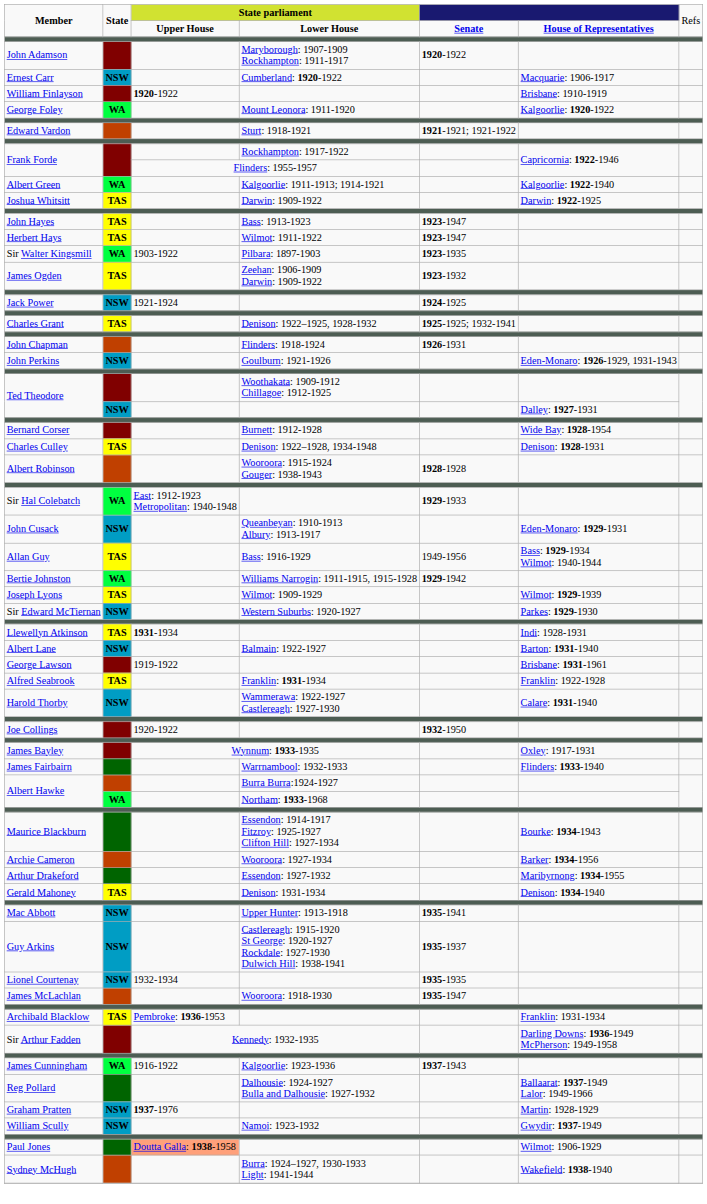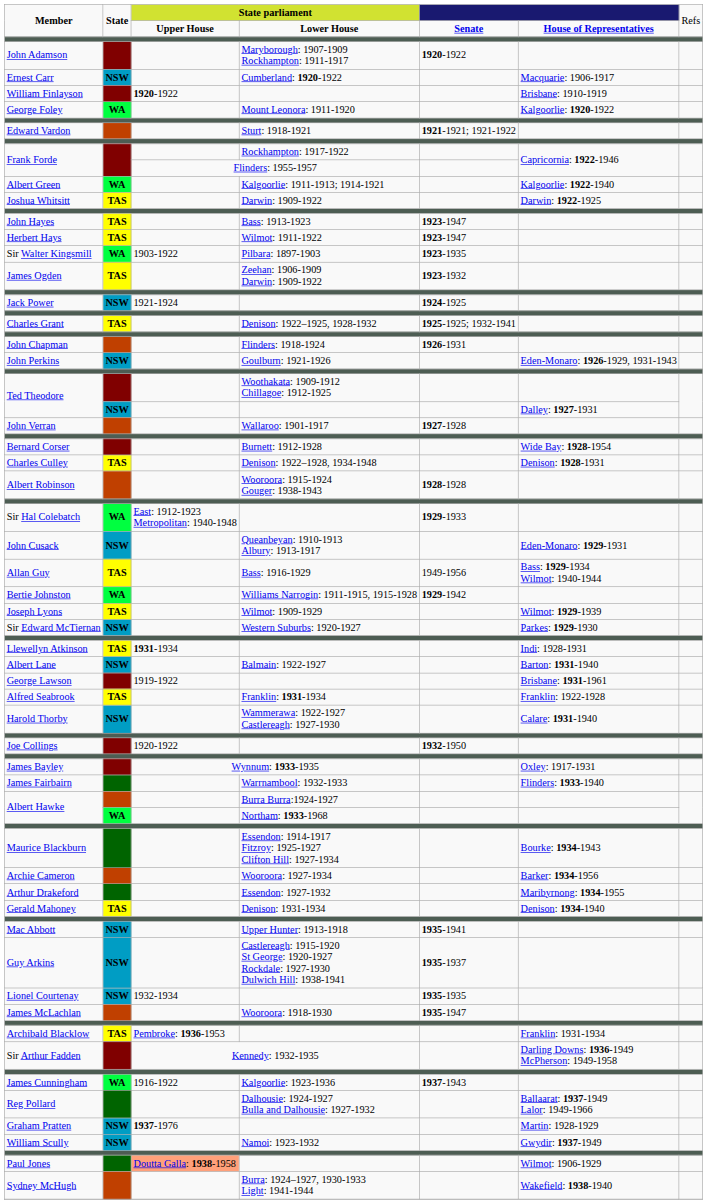+ row: (31, 425)
